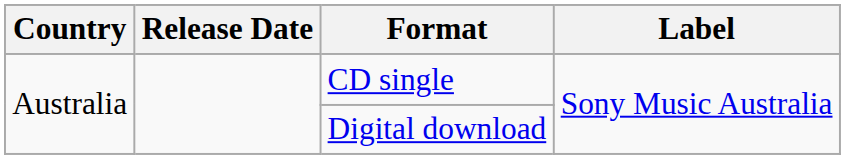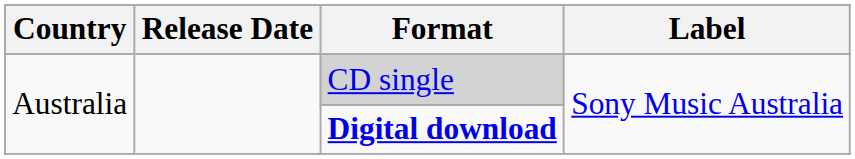(391, 79) no background -> (391, 79) lightgrey background
(437, 128) normal -> (442, 128) bold
